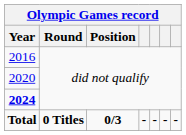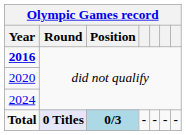(22, 57) normal -> (22, 57) bold
(22, 99) bold -> (22, 99) normal
(63, 120) no background -> (63, 120) lavender background
(113, 120) no background -> (113, 120) lightblue background
